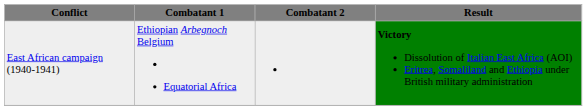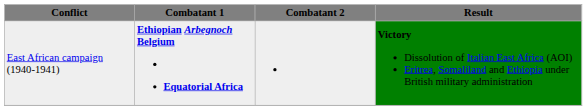(195, 58) normal -> (195, 58) bold
